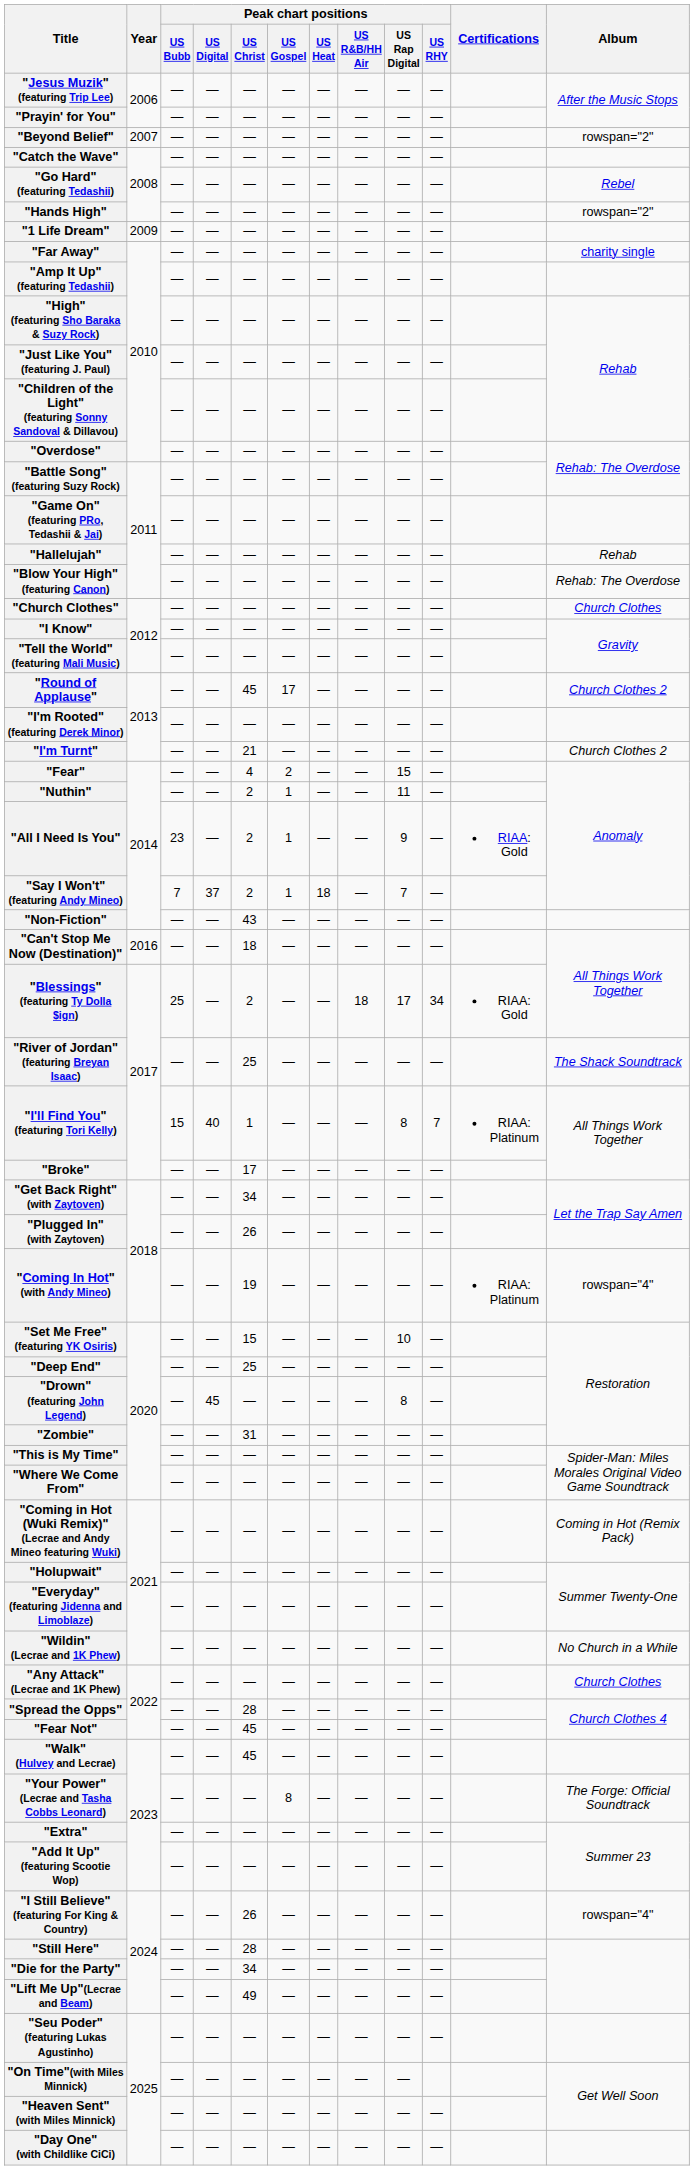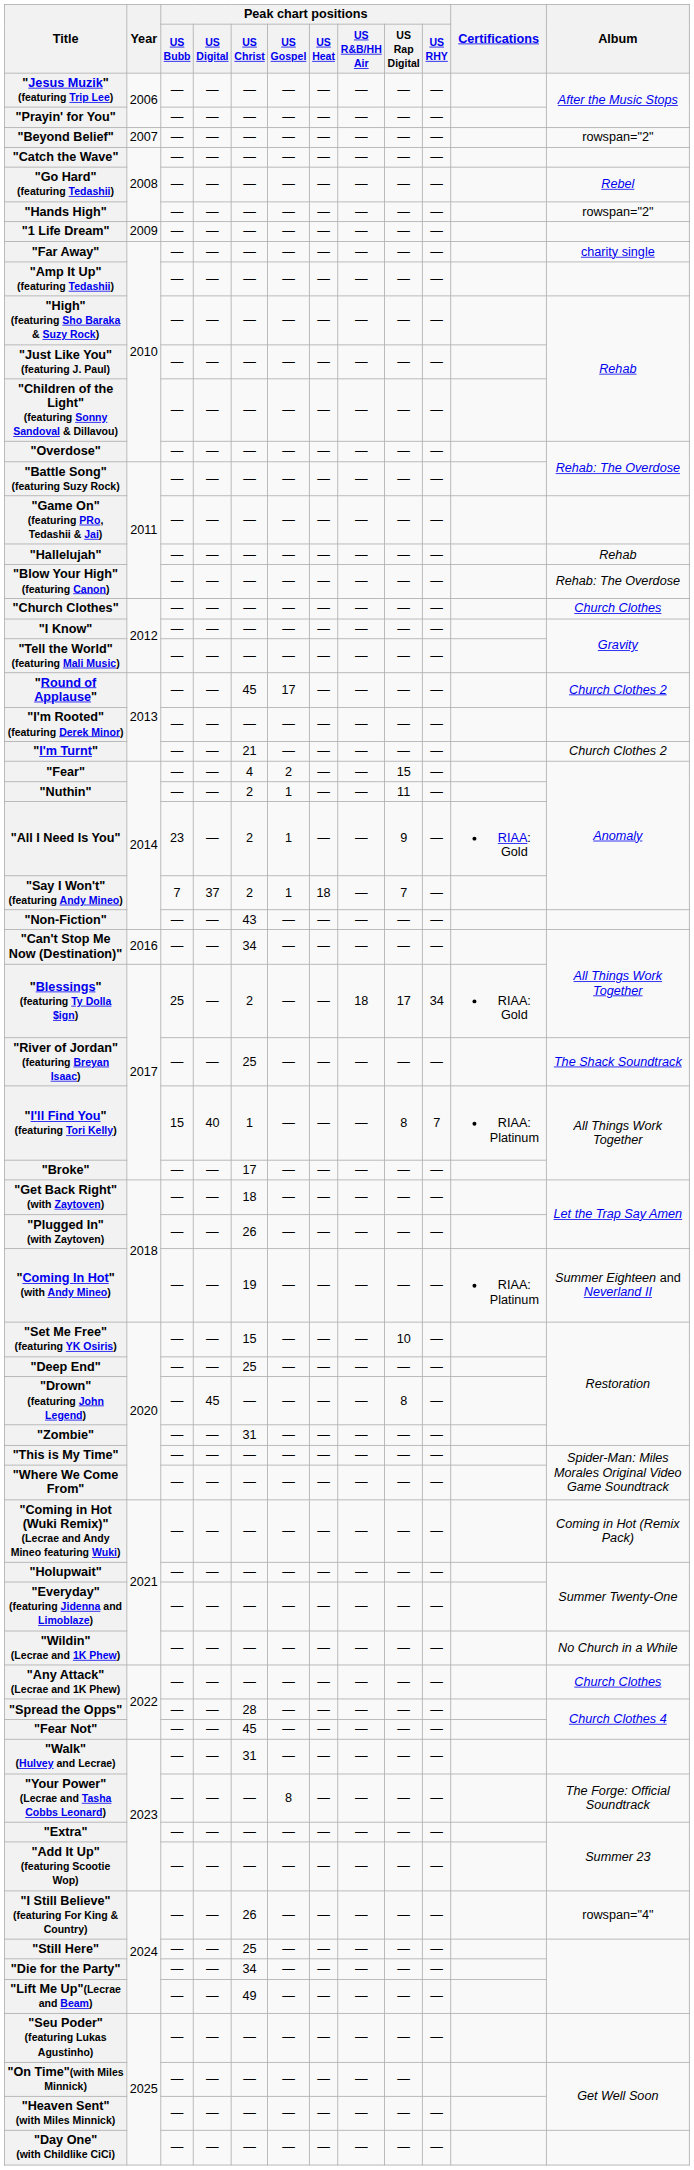(250, 946) 18 -> (250, 946) 34
(250, 1197) 34 -> (250, 1197) 18
(618, 1285) rowspan="4" -> (618, 1285) Summer Eighteen and Neverland II
(250, 1756) 45 -> (250, 1756) 31
(250, 1949) 28 -> (250, 1949) 25
